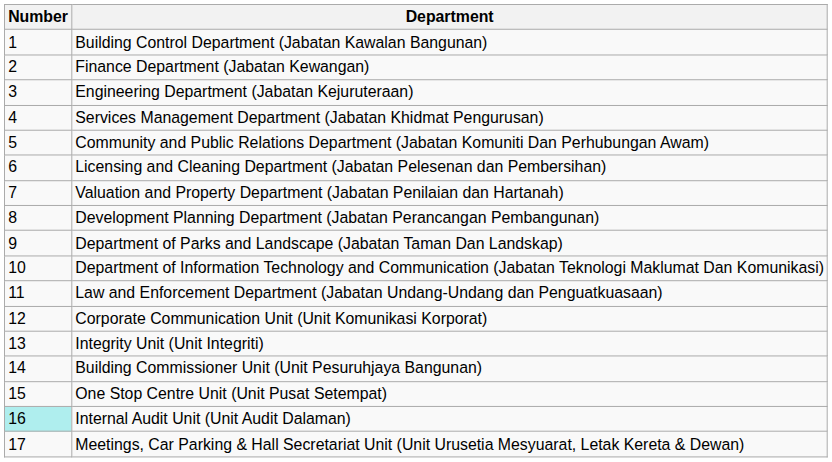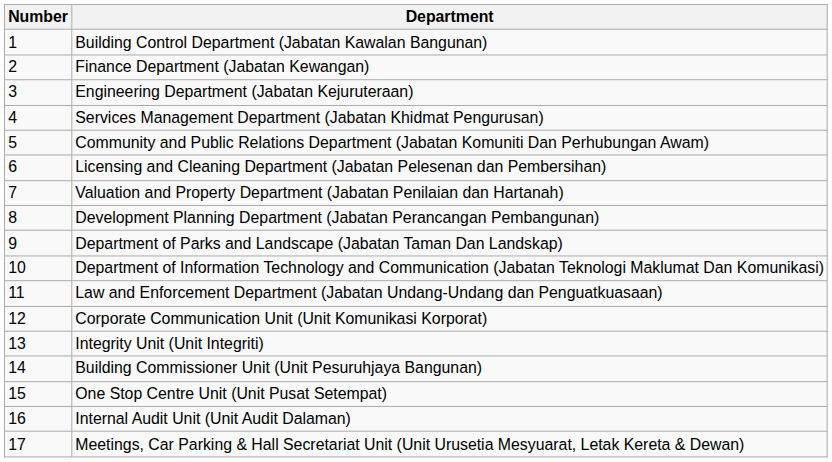(17, 419) paleturquoise background -> (17, 419) no background
